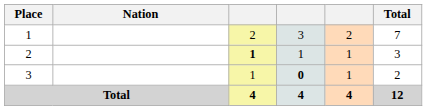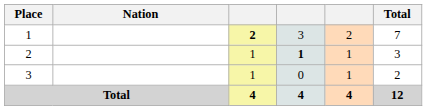(253, 35) normal -> (253, 35) bold
(253, 55) bold -> (253, 55) normal
(301, 55) normal -> (301, 55) bold
(301, 75) bold -> (301, 75) normal
